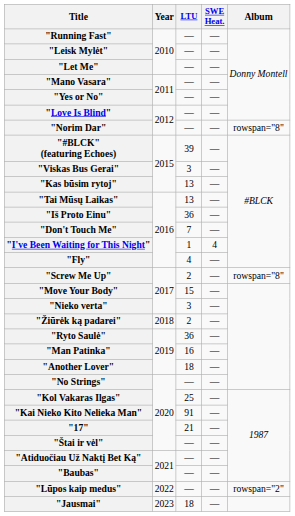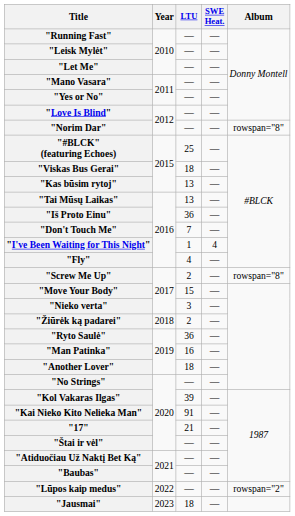(189, 148) 39 -> (189, 148) 25
(189, 169) 3 -> (189, 169) 18
(189, 397) 25 -> (189, 397) 39
